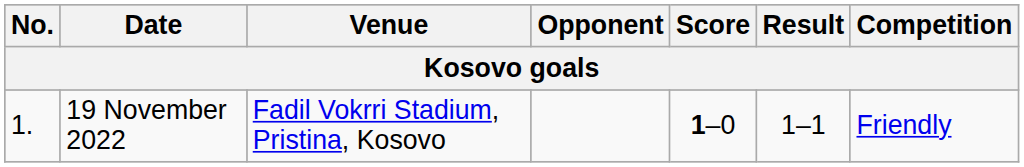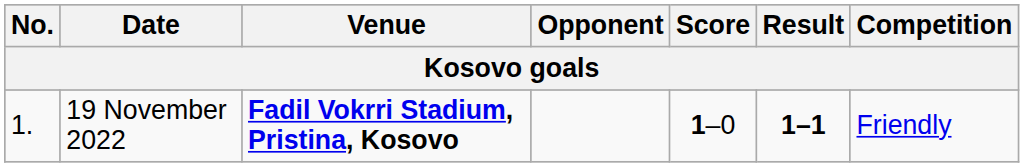(376, 125) normal -> (381, 125) bold
(803, 125) normal -> (803, 125) bold
